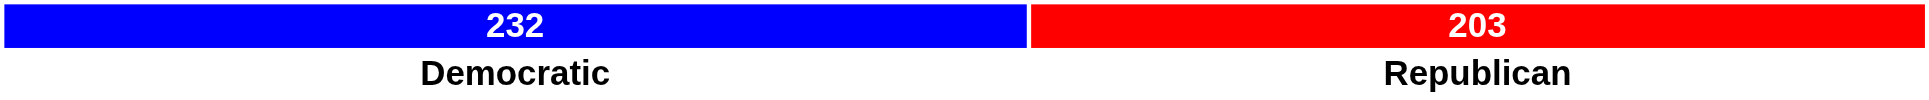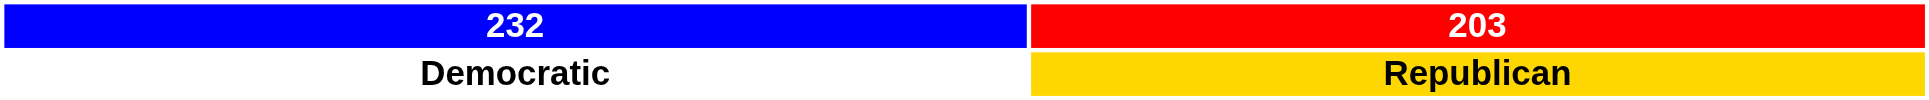(1477, 73) no background -> (1477, 73) gold background
